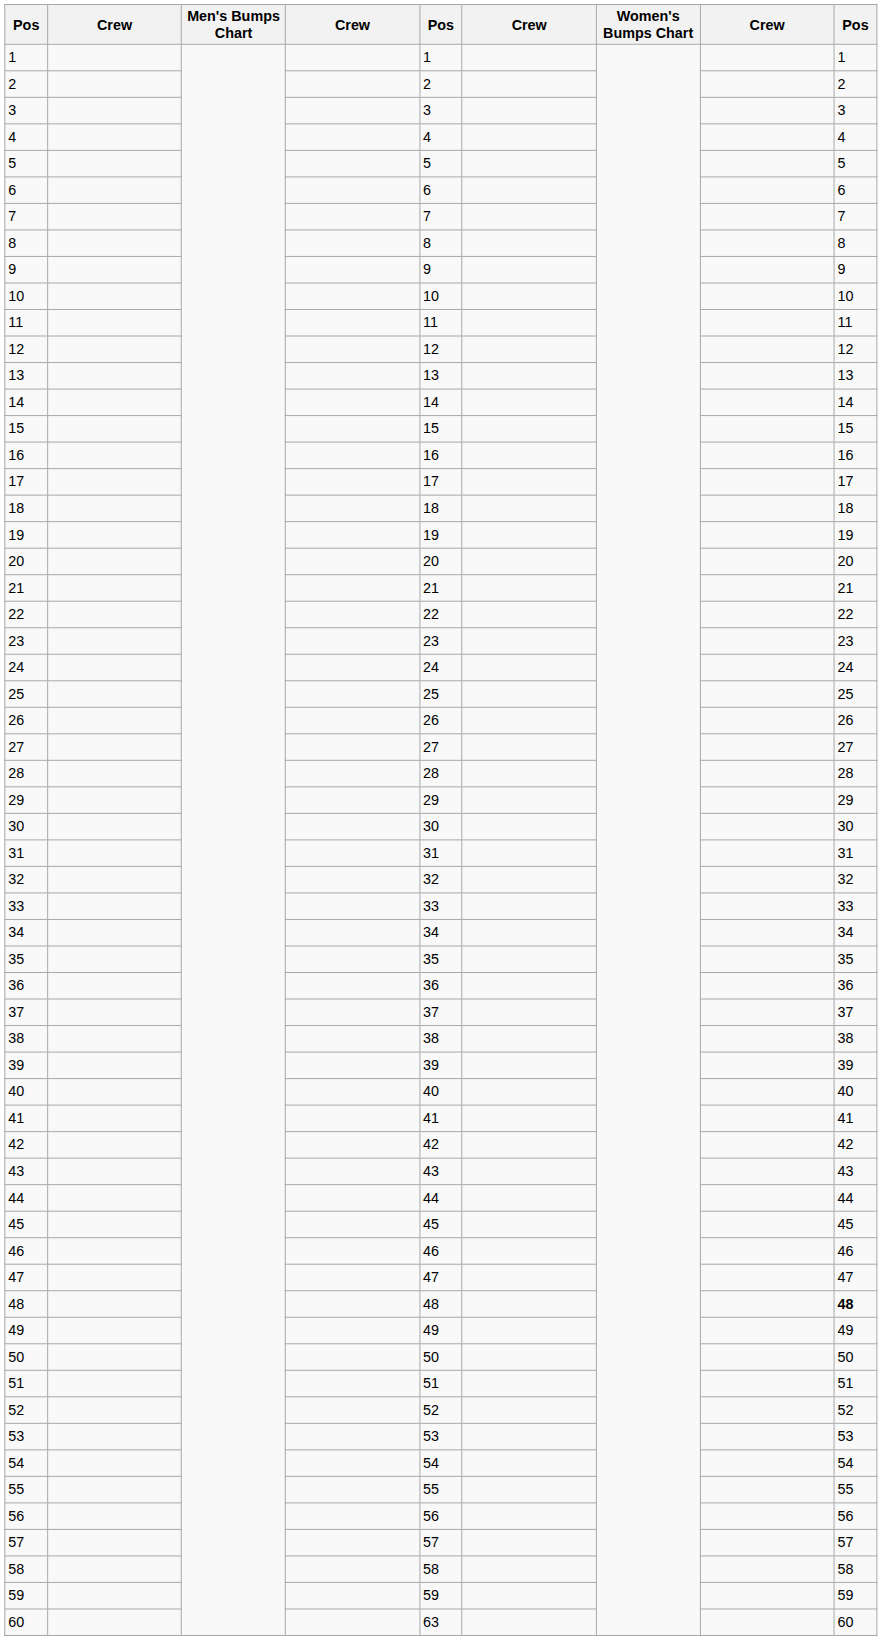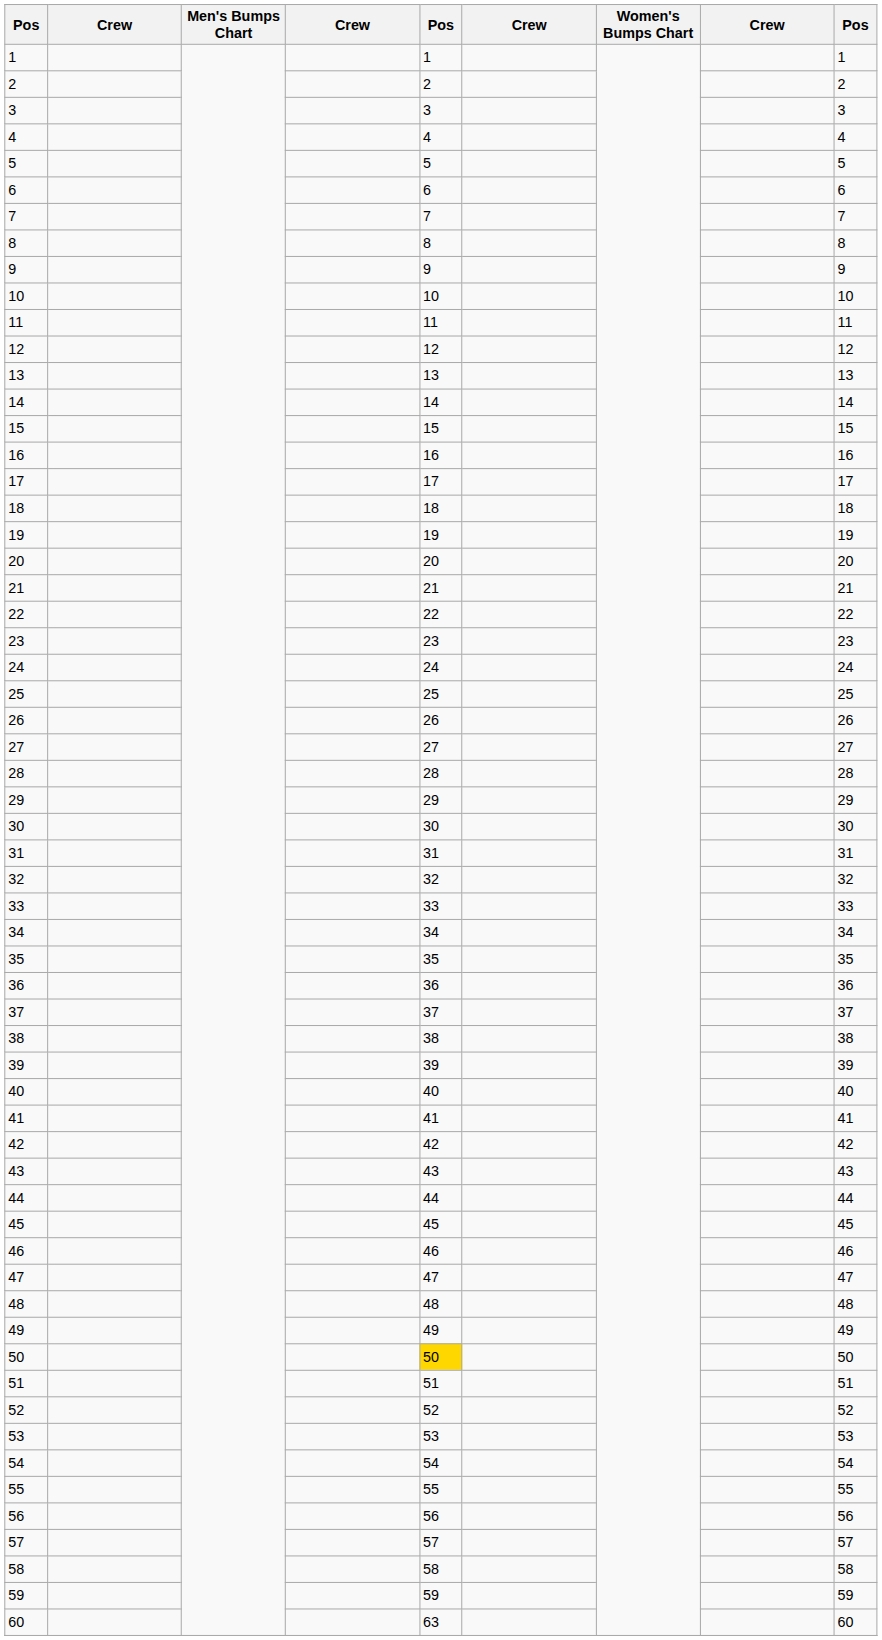(846, 1304) bold -> (846, 1304) normal
(431, 1357) no background -> (431, 1357) gold background
